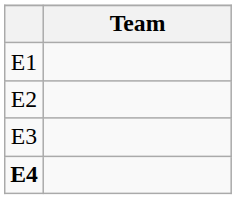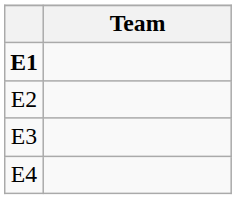(24, 61) normal -> (24, 61) bold
(24, 174) bold -> (24, 174) normal
